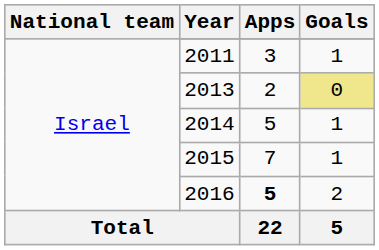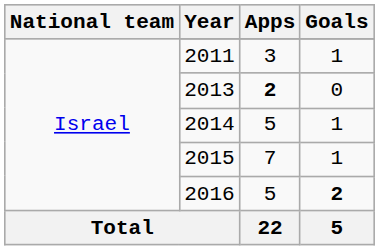(270, 91) normal -> (270, 91) bold
(337, 91) khaki background -> (337, 91) no background
(270, 194) bold -> (270, 194) normal
(337, 194) normal -> (337, 194) bold
